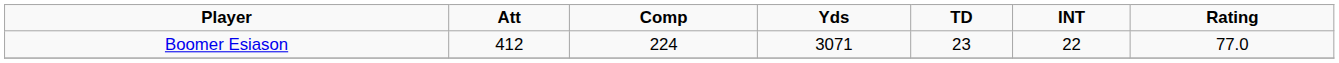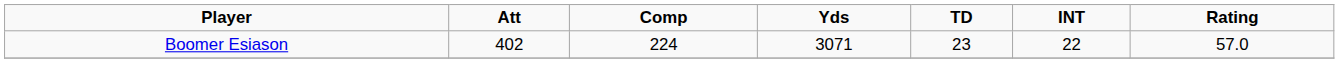(509, 44) 412 -> (509, 44) 402
(1232, 44) 77.0 -> (1232, 44) 57.0
